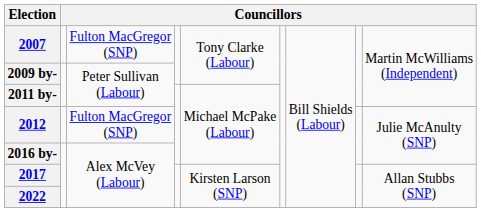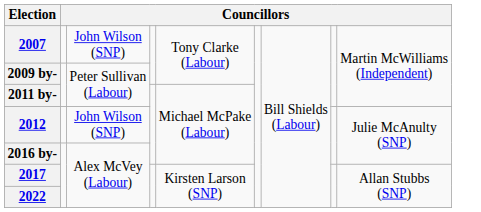(120, 44) Fulton MacGregor (SNP) -> (108, 44) John Wilson (SNP)
(120, 124) Fulton MacGregor (SNP) -> (108, 124) John Wilson (SNP)
